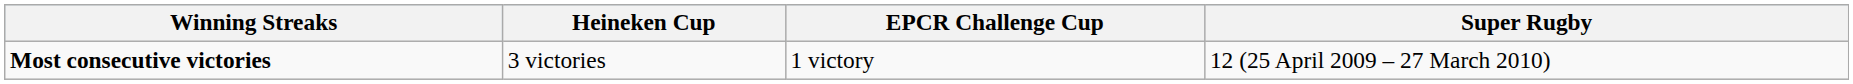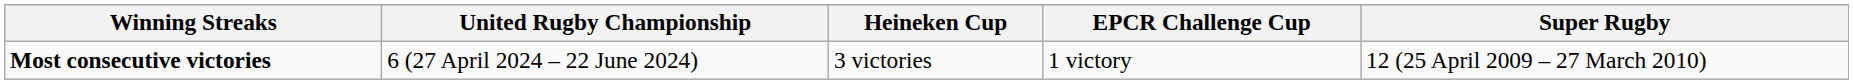+ column: (605, 23)
